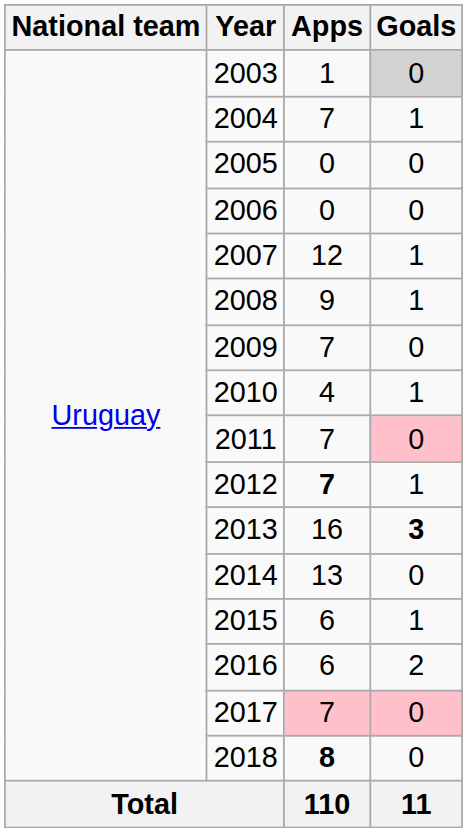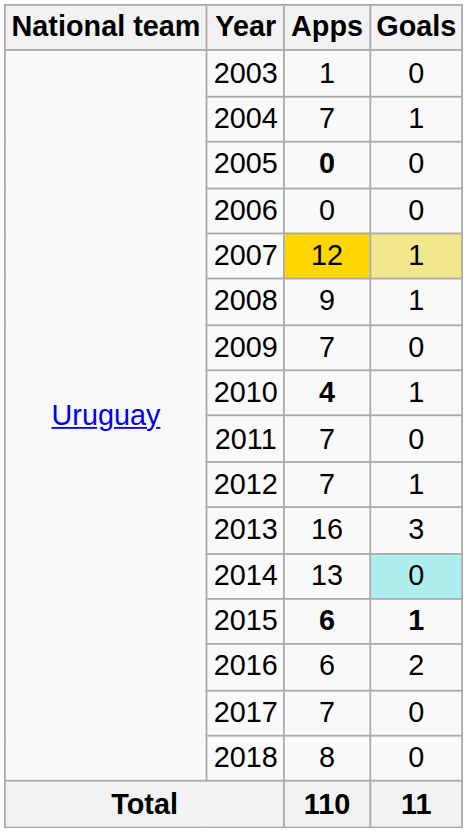(416, 73) lightgrey background -> (416, 73) no background
(327, 164) normal -> (327, 164) bold
(327, 255) no background -> (327, 255) gold background
(416, 255) no background -> (416, 255) khaki background
(327, 392) normal -> (327, 392) bold
(416, 438) pink background -> (416, 438) no background
(327, 484) bold -> (327, 484) normal
(416, 529) bold -> (416, 529) normal
(416, 575) no background -> (416, 575) paleturquoise background
(327, 621) normal -> (327, 621) bold
(416, 621) normal -> (416, 621) bold
(327, 712) pink background -> (327, 712) no background
(416, 712) pink background -> (416, 712) no background
(327, 758) bold -> (327, 758) normal
